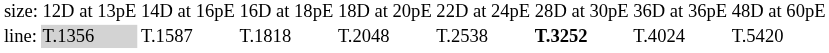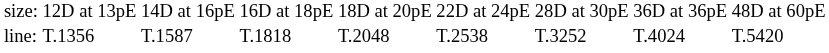(68, 36) lightgrey background -> (68, 36) no background
(561, 36) bold -> (561, 36) normal
